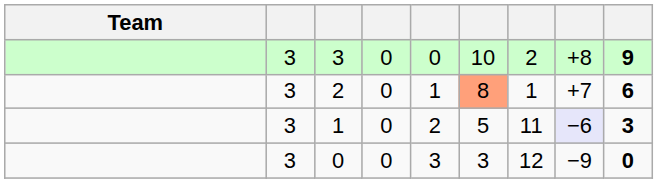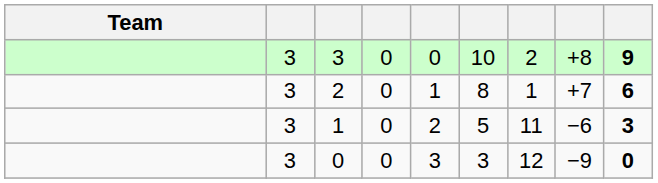(483, 92) lightsalmon background -> (483, 92) no background
(579, 126) lavender background -> (579, 126) no background
